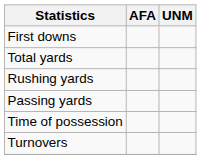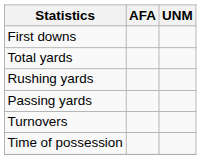rows swapped: (38, 143) <-> (65, 122)
